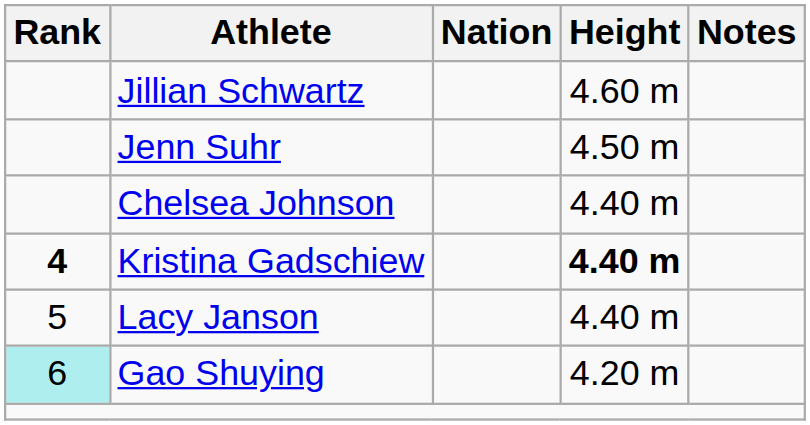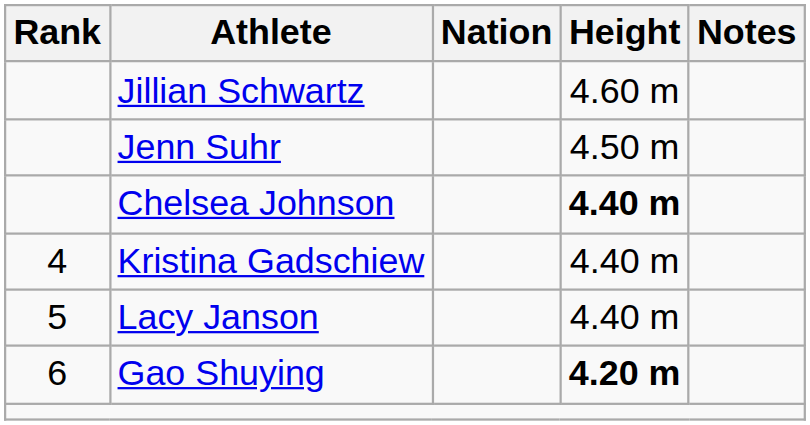(625, 203) normal -> (625, 203) bold
(57, 260) bold -> (57, 260) normal
(625, 260) bold -> (625, 260) normal
(57, 373) paleturquoise background -> (57, 373) no background
(625, 373) normal -> (625, 373) bold
